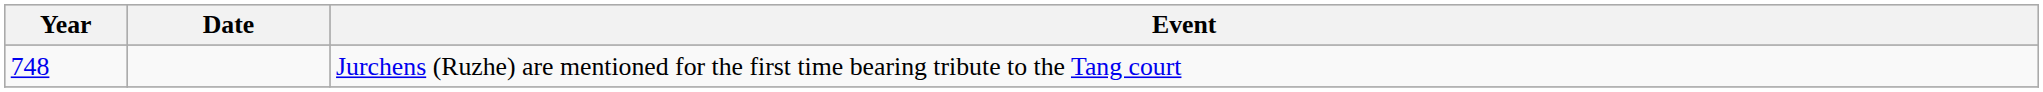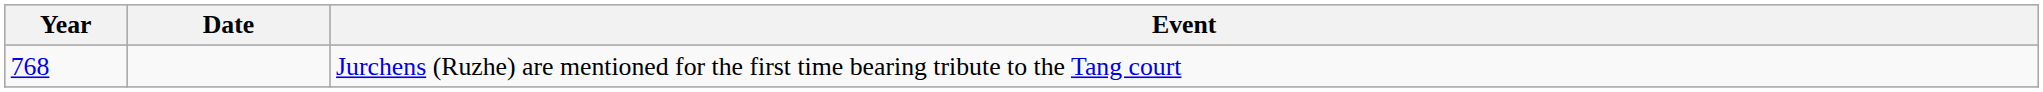(30, 65) 748 -> (30, 65) 768
